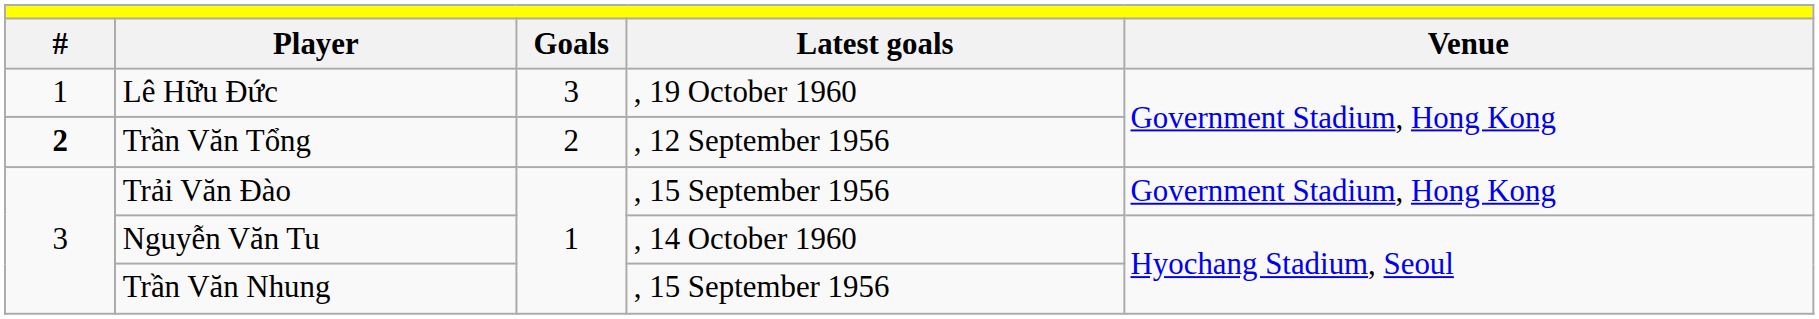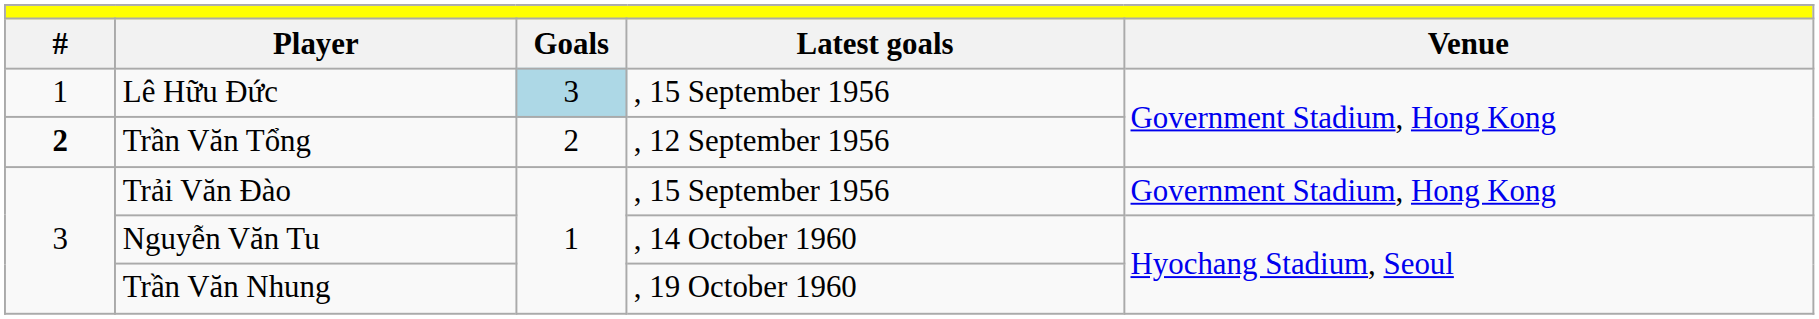(571, 92) no background -> (571, 92) lightblue background
(745, 92) , 19 October 1960 -> (762, 92) , 15 September 1956
(762, 288) , 15 September 1956 -> (745, 288) , 19 October 1960
